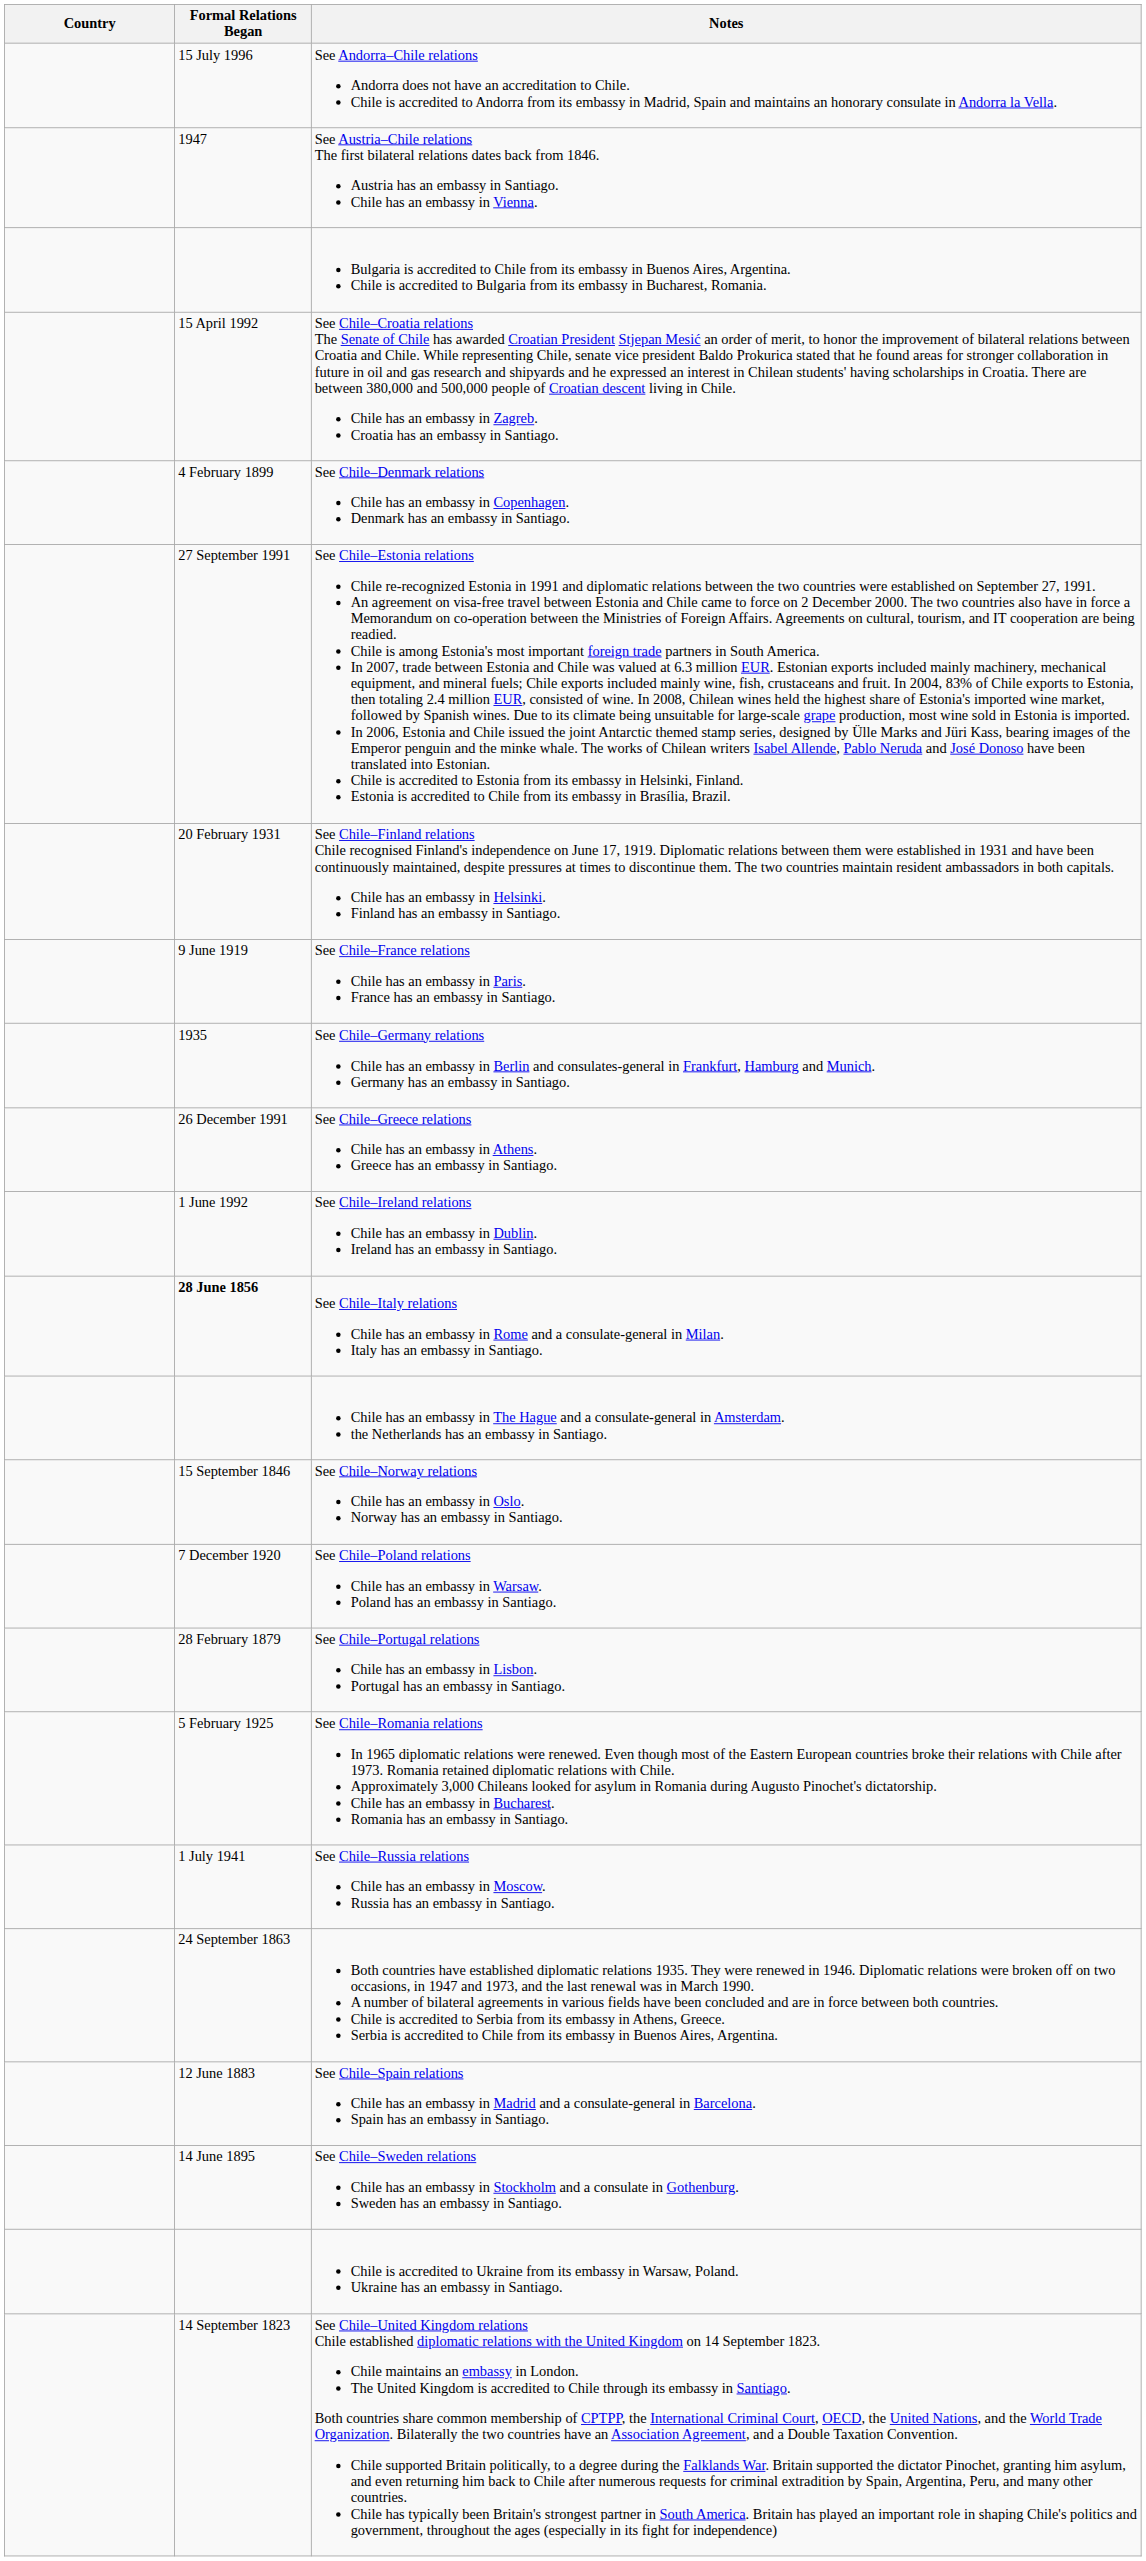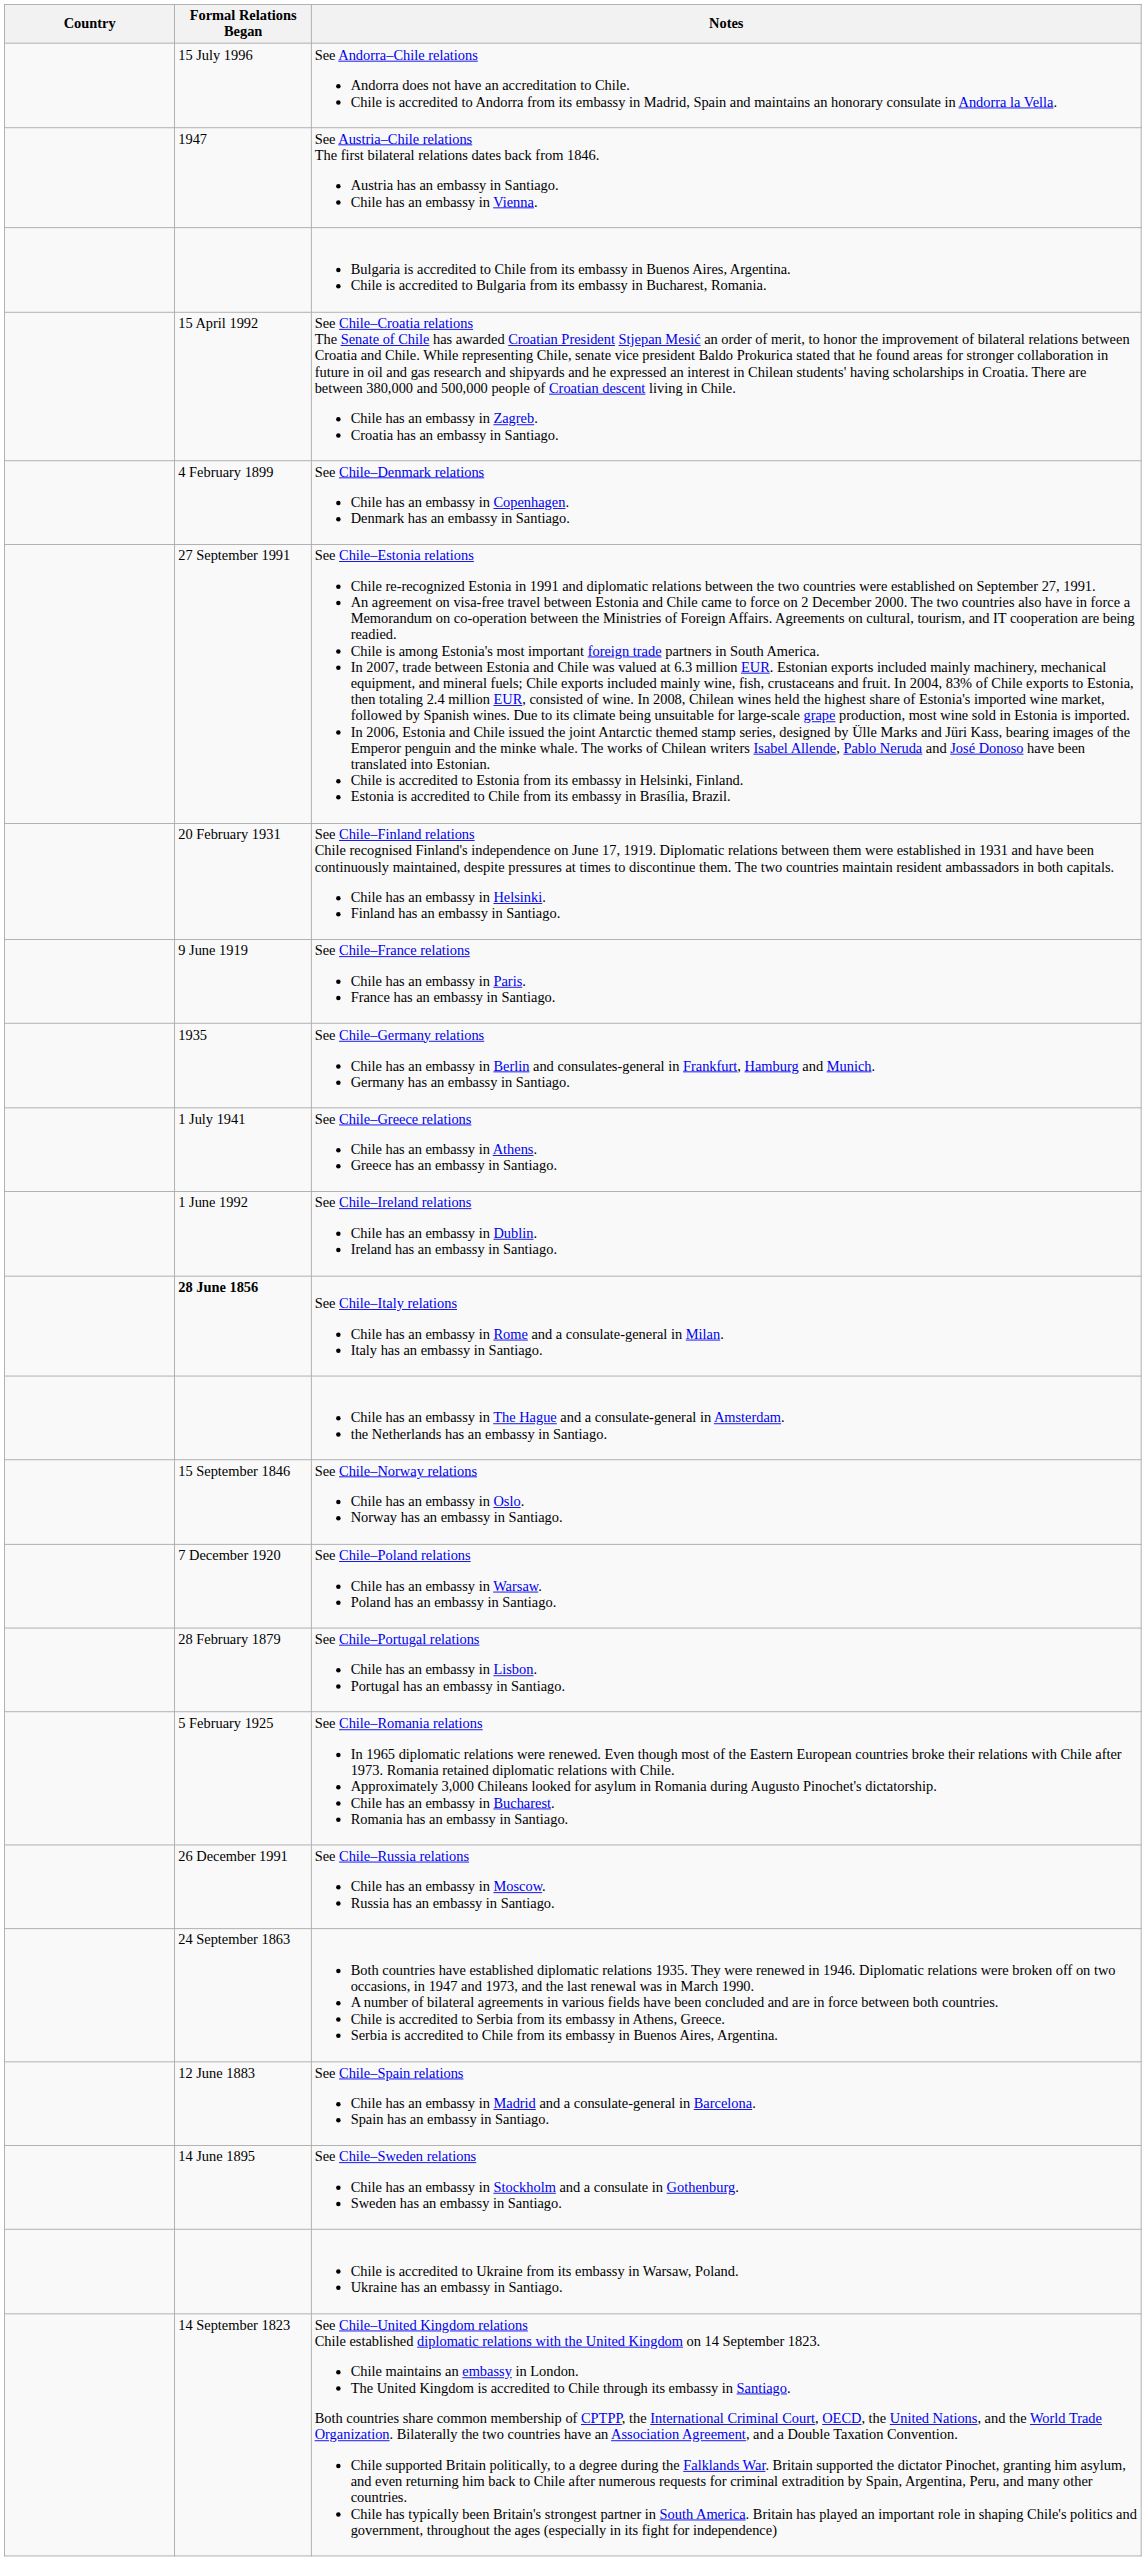(233, 1119) 26 December 1991 -> (212, 1119) 1 July 1941
(212, 1856) 1 July 1941 -> (233, 1856) 26 December 1991
